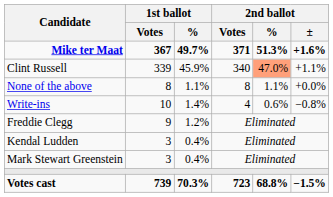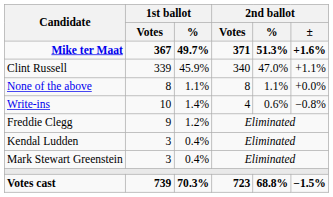(273, 68) lightsalmon background -> (273, 68) no background
